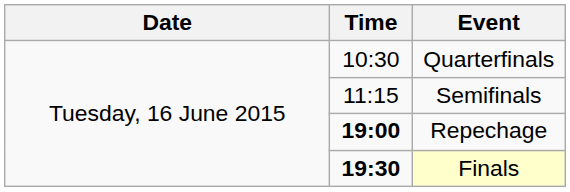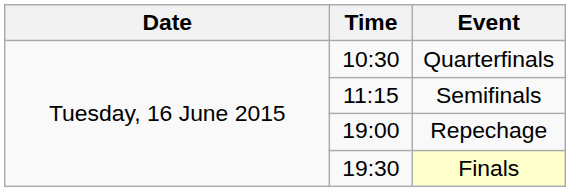(371, 131) bold -> (371, 131) normal
(371, 167) bold -> (371, 167) normal
